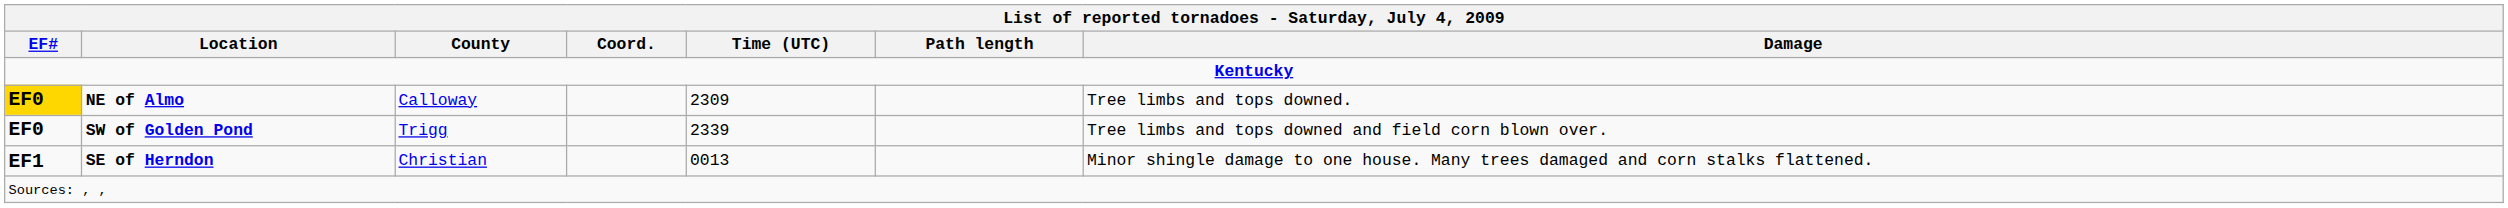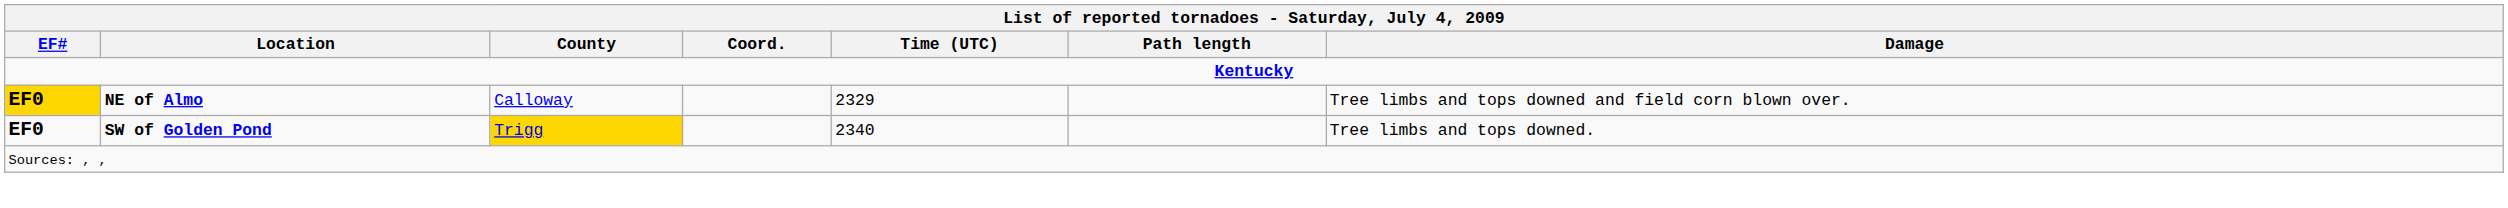(710, 100) 2309 -> (855, 100) 2329
(1220, 100) Tree limbs and tops downed. -> (1590, 100) Tree limbs and tops downed and field corn blown over.
(423, 130) no background -> (519, 130) gold background
(710, 130) 2339 -> (855, 130) 2340
(1347, 130) Tree limbs and tops downed and field corn blown over. -> (1462, 130) Tree limbs and tops downed.
- row: (150, 161)
